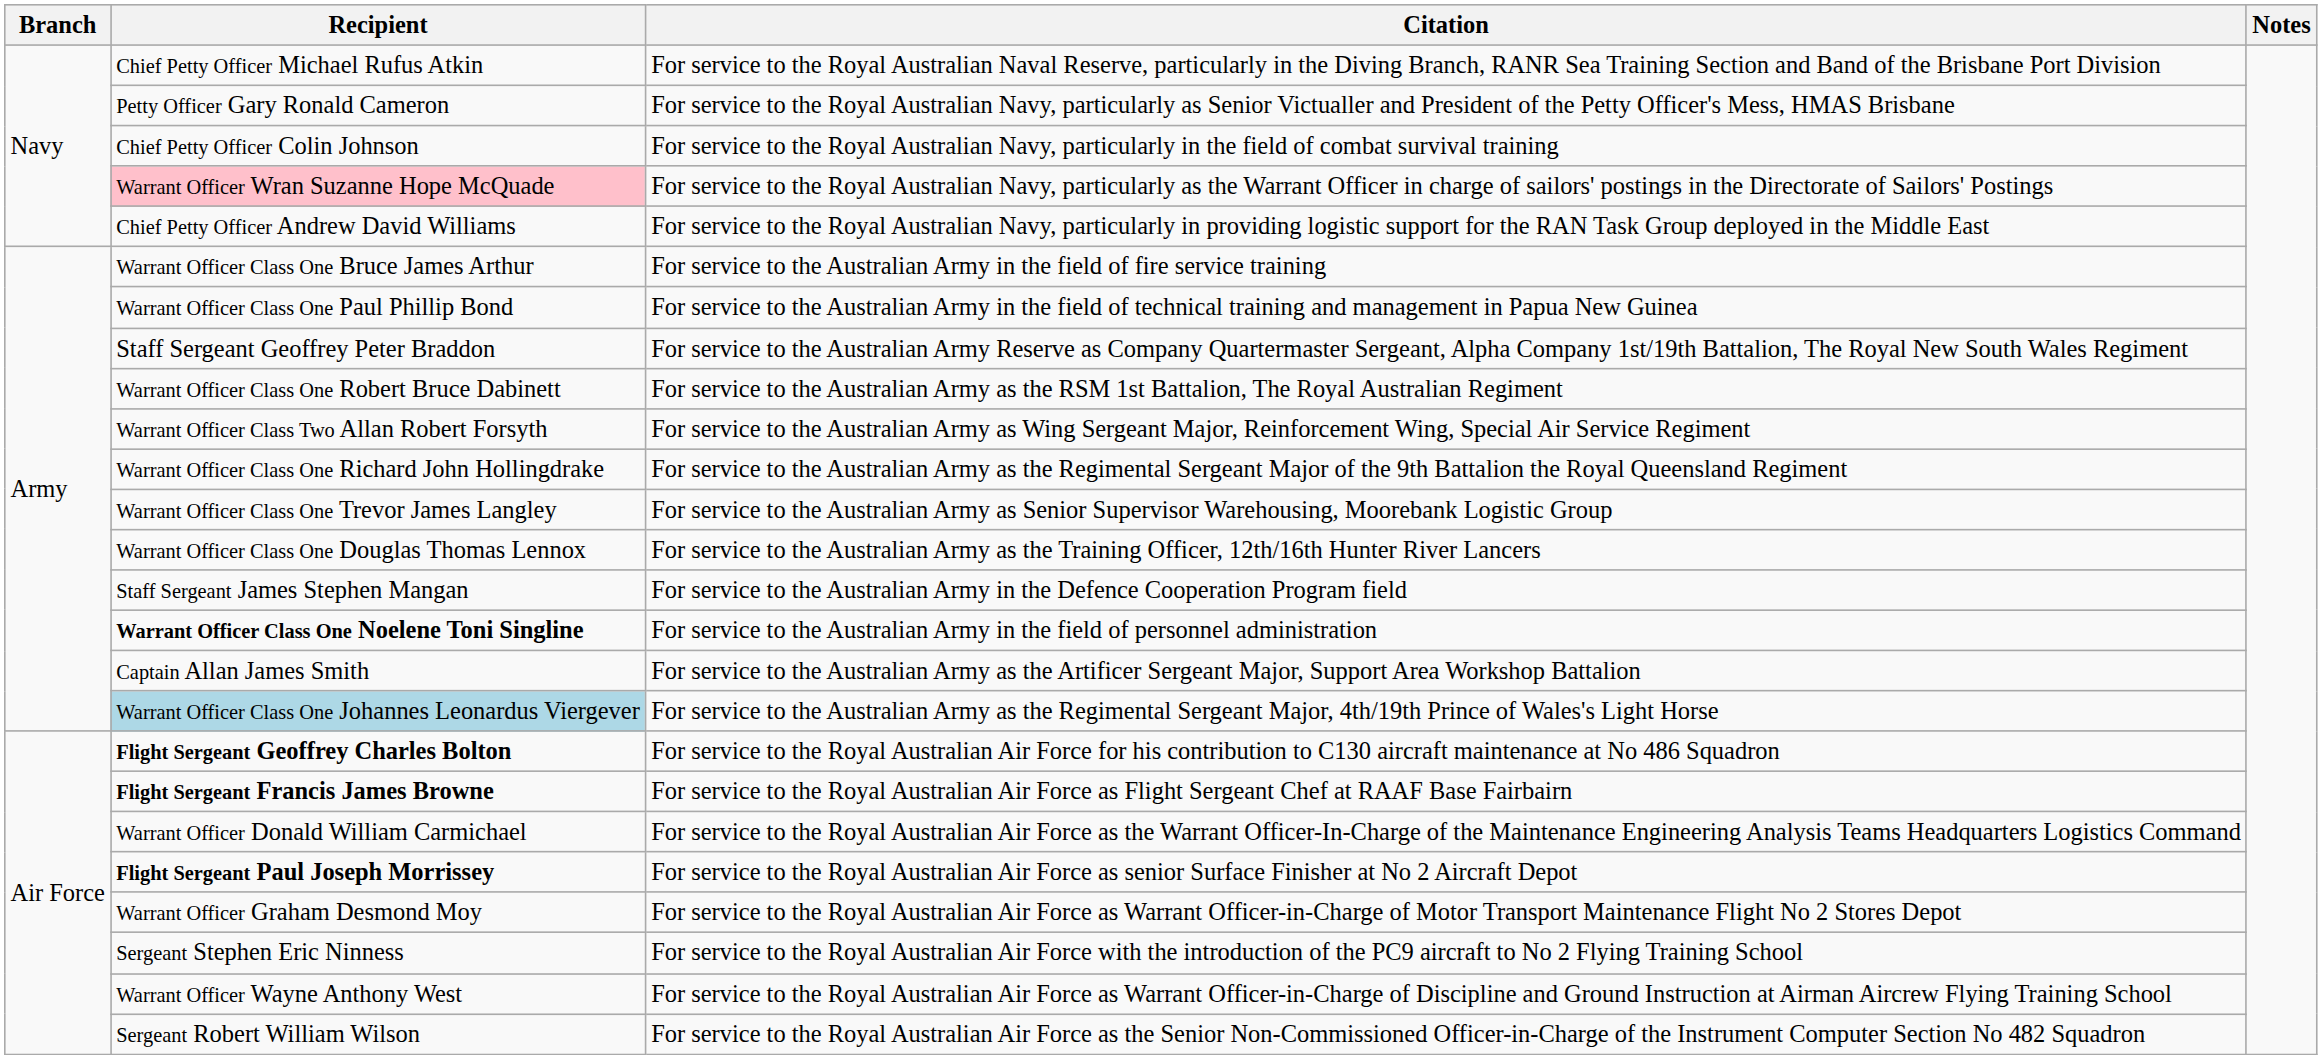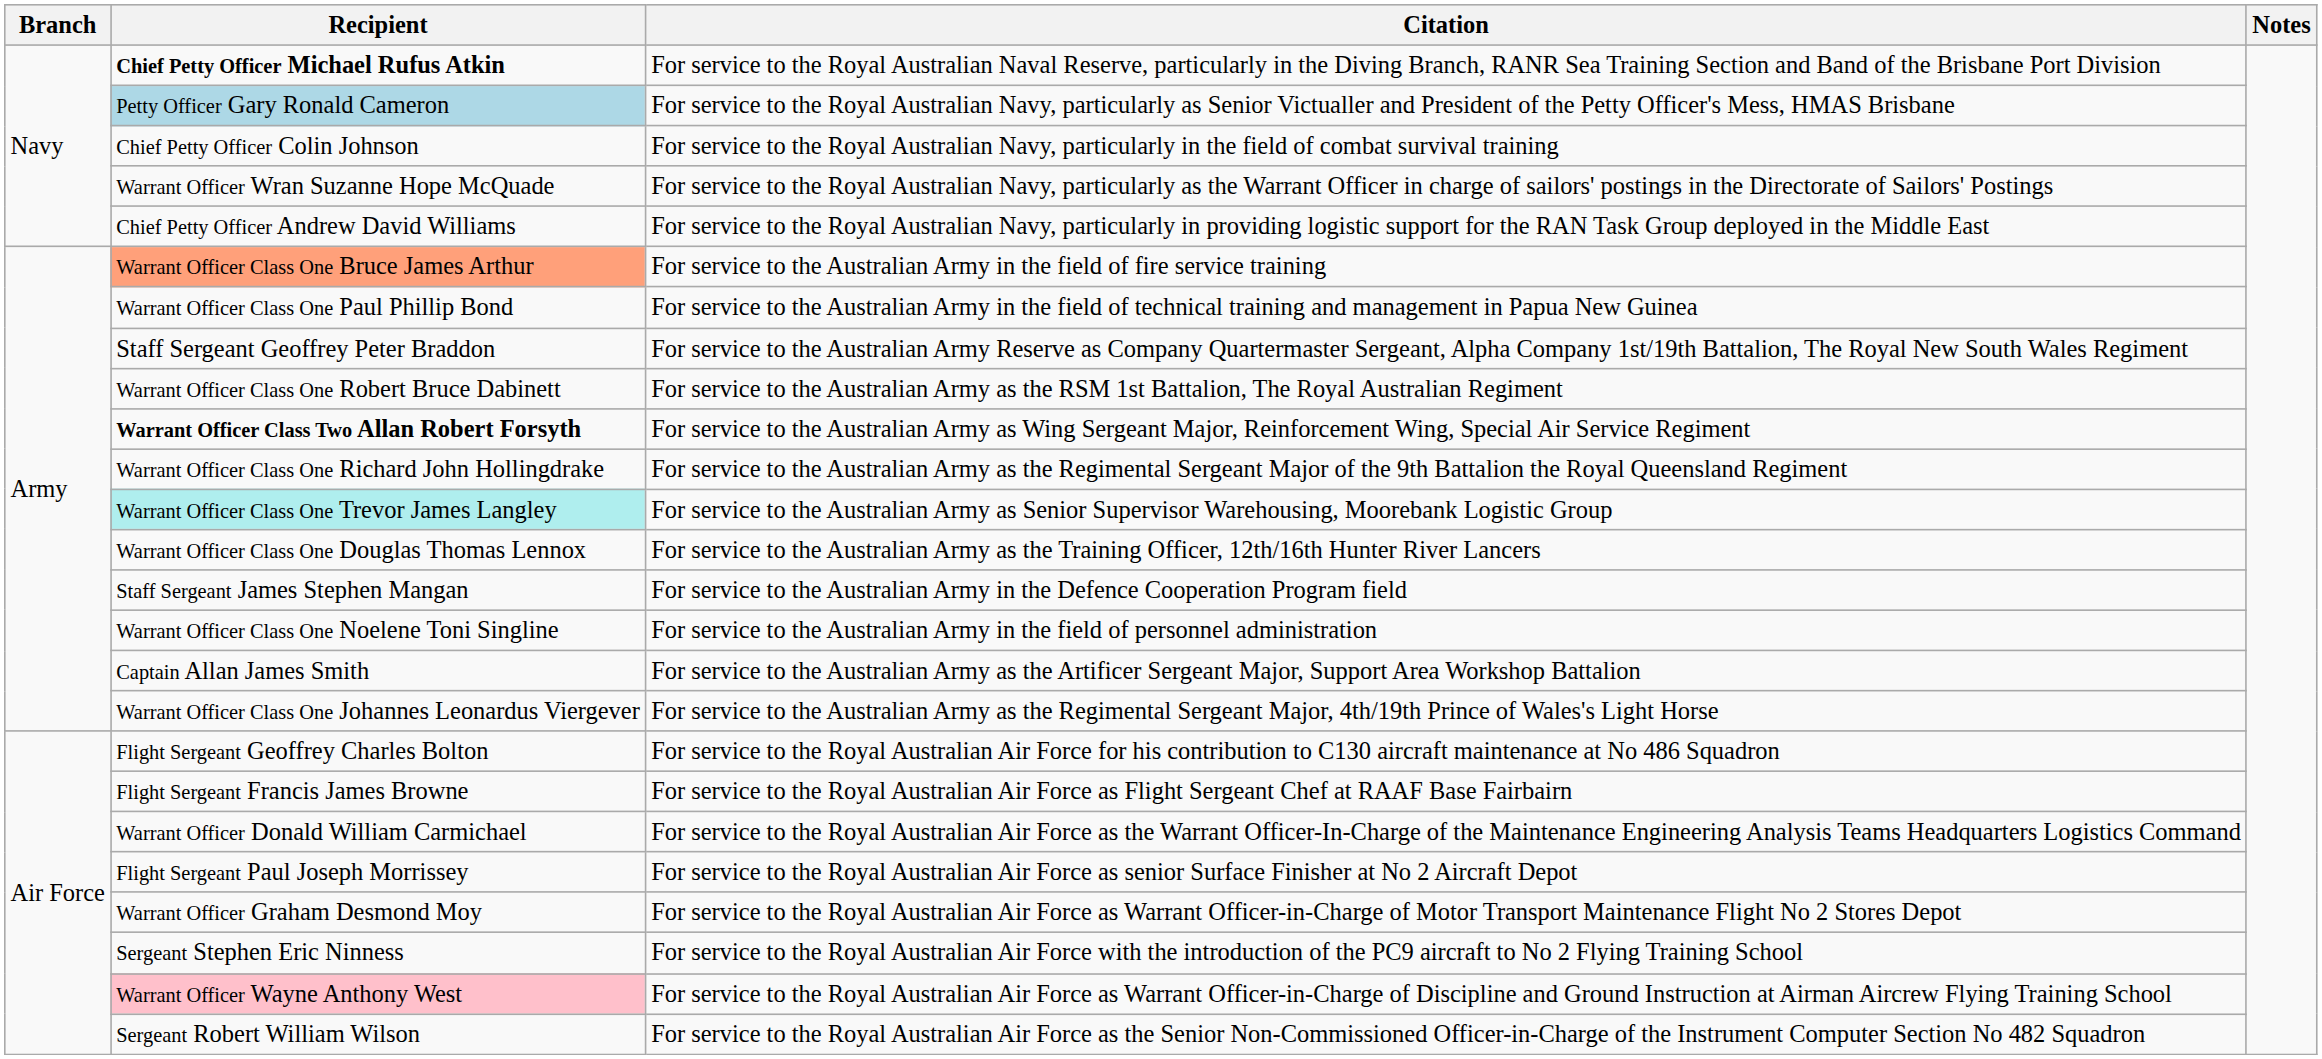(300, 65) normal -> (311, 65) bold
(283, 105) no background -> (283, 105) lightblue background
(335, 186) pink background -> (335, 186) no background
(325, 266) no background -> (325, 266) lightsalmon background
(332, 428) normal -> (349, 428) bold
(336, 509) no background -> (336, 509) paleturquoise background
(350, 630) bold -> (337, 630) normal
(378, 710) lightblue background -> (378, 710) no background
(314, 751) bold -> (302, 751) normal
(305, 791) bold -> (292, 791) normal
(305, 872) bold -> (292, 872) normal
(289, 993) no background -> (289, 993) pink background
